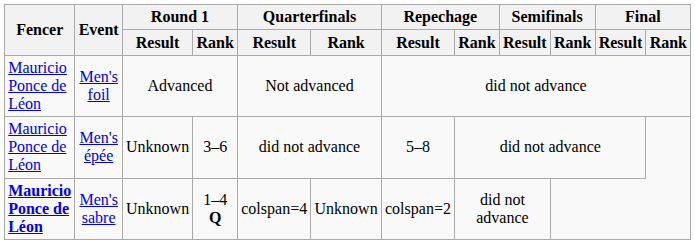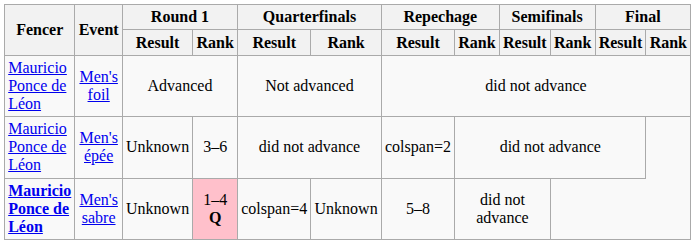(418, 147) 5–8 -> (418, 147) colspan=2
(215, 208) no background -> (215, 208) pink background
(418, 208) colspan=2 -> (418, 208) 5–8
